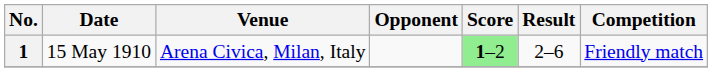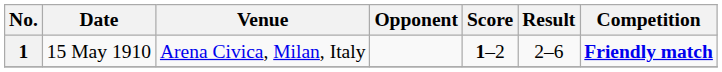(490, 50) lightgreen background -> (490, 50) no background
(644, 50) normal -> (649, 50) bold
